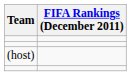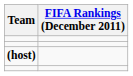(21, 56) normal -> (21, 56) bold
